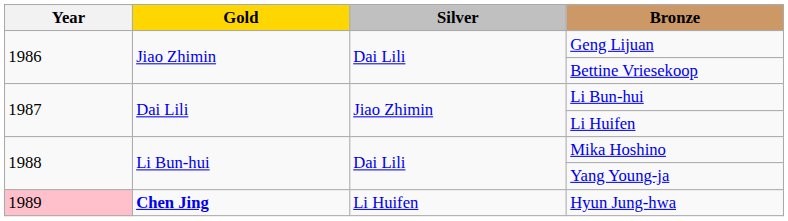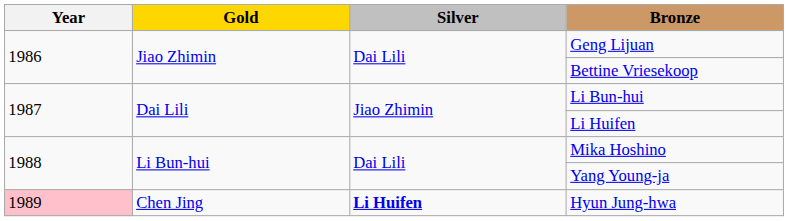(172, 202) bold -> (170, 202) normal
(386, 202) normal -> (388, 202) bold
